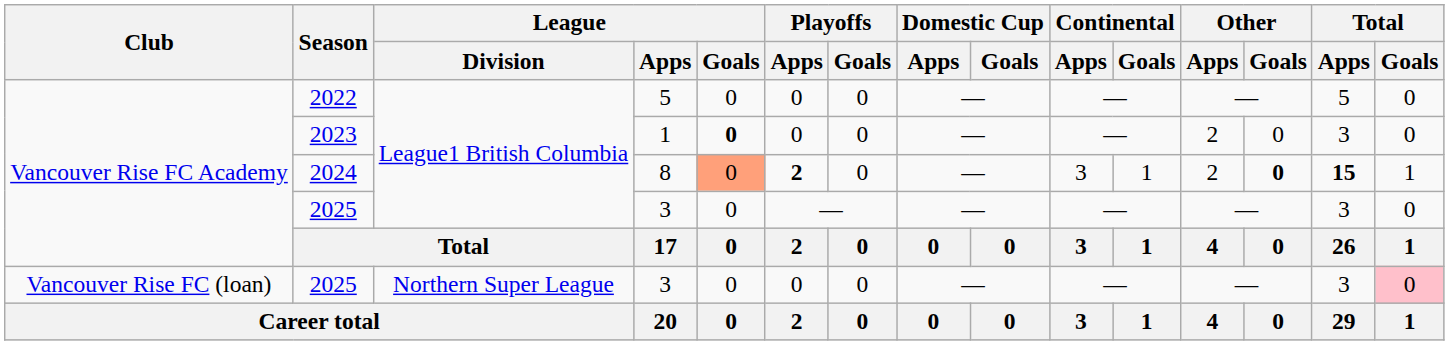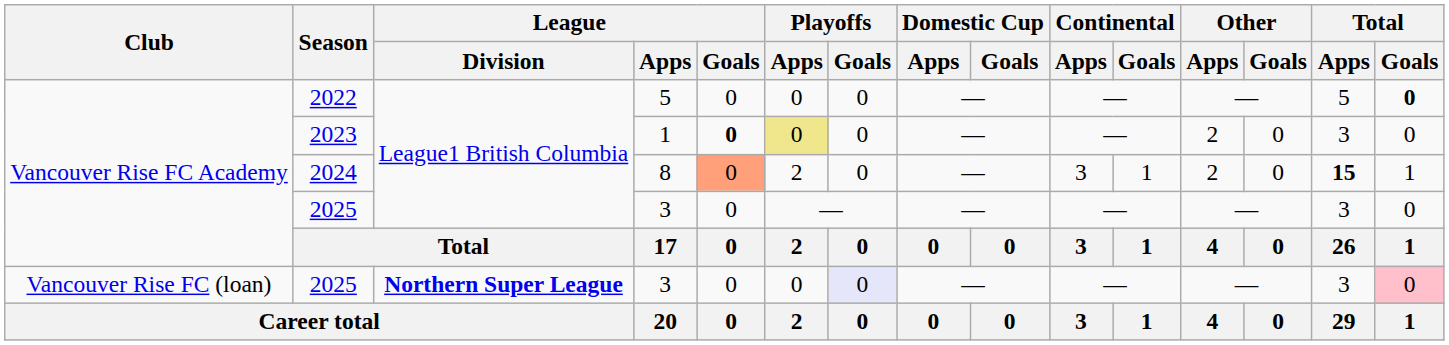(1410, 97) normal -> (1410, 97) bold
(797, 135) no background -> (797, 135) khaki background
(797, 172) bold -> (797, 172) normal
(1278, 172) bold -> (1278, 172) normal
(503, 284) normal -> (504, 284) bold
(863, 284) no background -> (863, 284) lavender background
